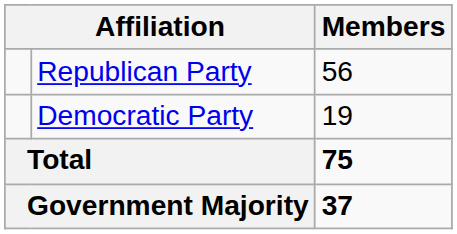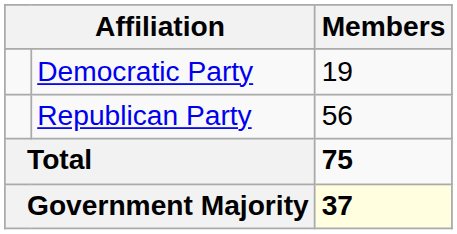rows swapped: (144, 71) <-> (145, 116)
(337, 205) no background -> (337, 205) lightyellow background
